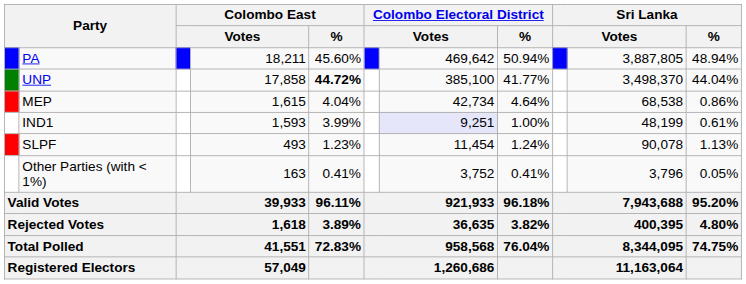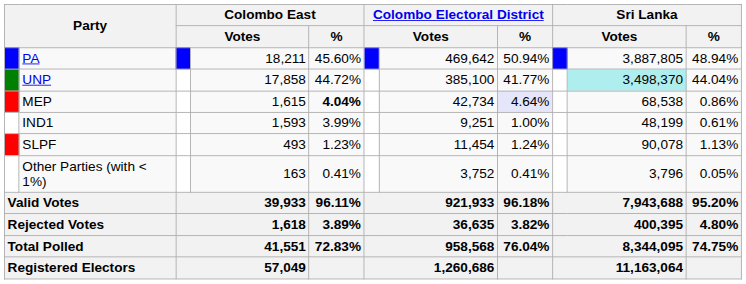(338, 79) bold -> (338, 79) normal
(653, 79) no background -> (653, 79) paleturquoise background
(342, 101) normal -> (342, 101) bold
(530, 101) no background -> (530, 101) lavender background
(477, 123) lavender background -> (477, 123) no background
